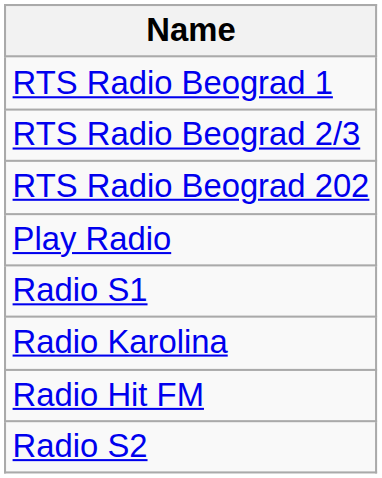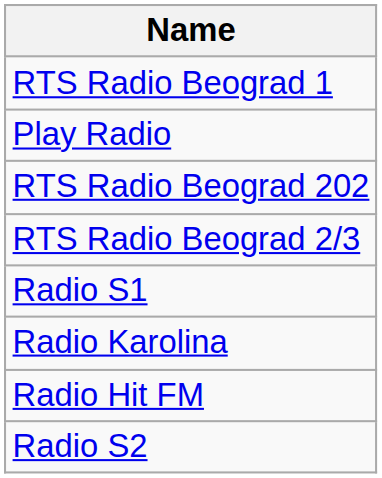(186, 134) RTS Radio Beograd 2/3 -> (92, 134) Play Radio
(92, 238) Play Radio -> (186, 238) RTS Radio Beograd 2/3
